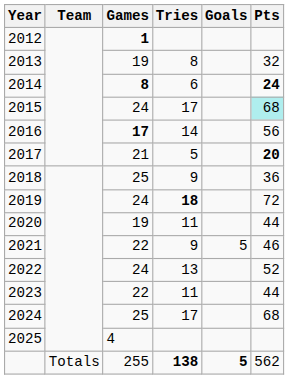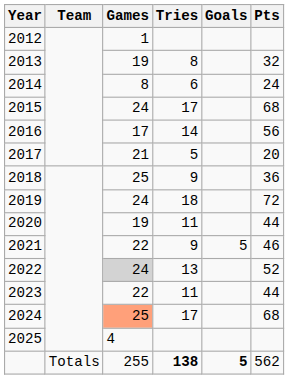(145, 39) bold -> (145, 39) normal
(145, 85) bold -> (145, 85) normal
(271, 85) bold -> (271, 85) normal
(271, 108) paleturquoise background -> (271, 108) no background
(140, 132) bold -> (140, 132) normal
(271, 155) bold -> (271, 155) normal
(190, 201) bold -> (190, 201) normal
(140, 270) no background -> (140, 270) lightgrey background
(140, 316) no background -> (140, 316) lightsalmon background
